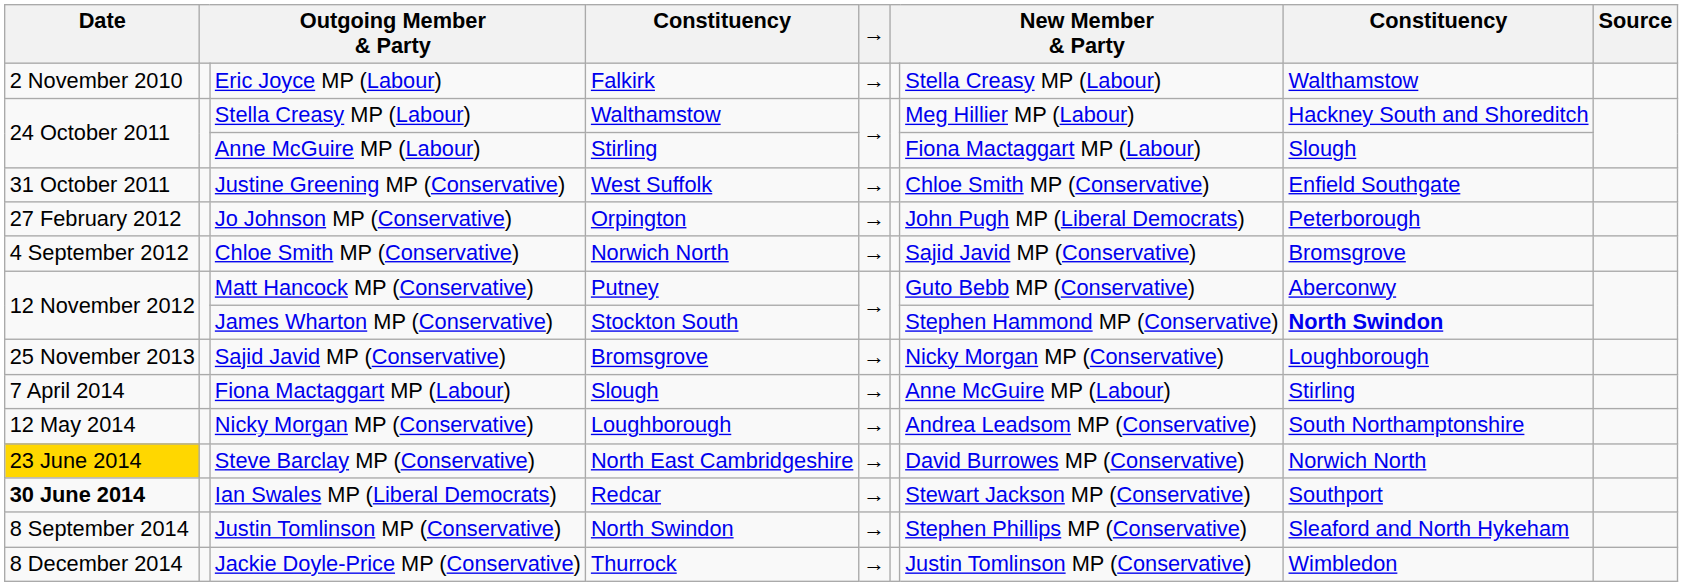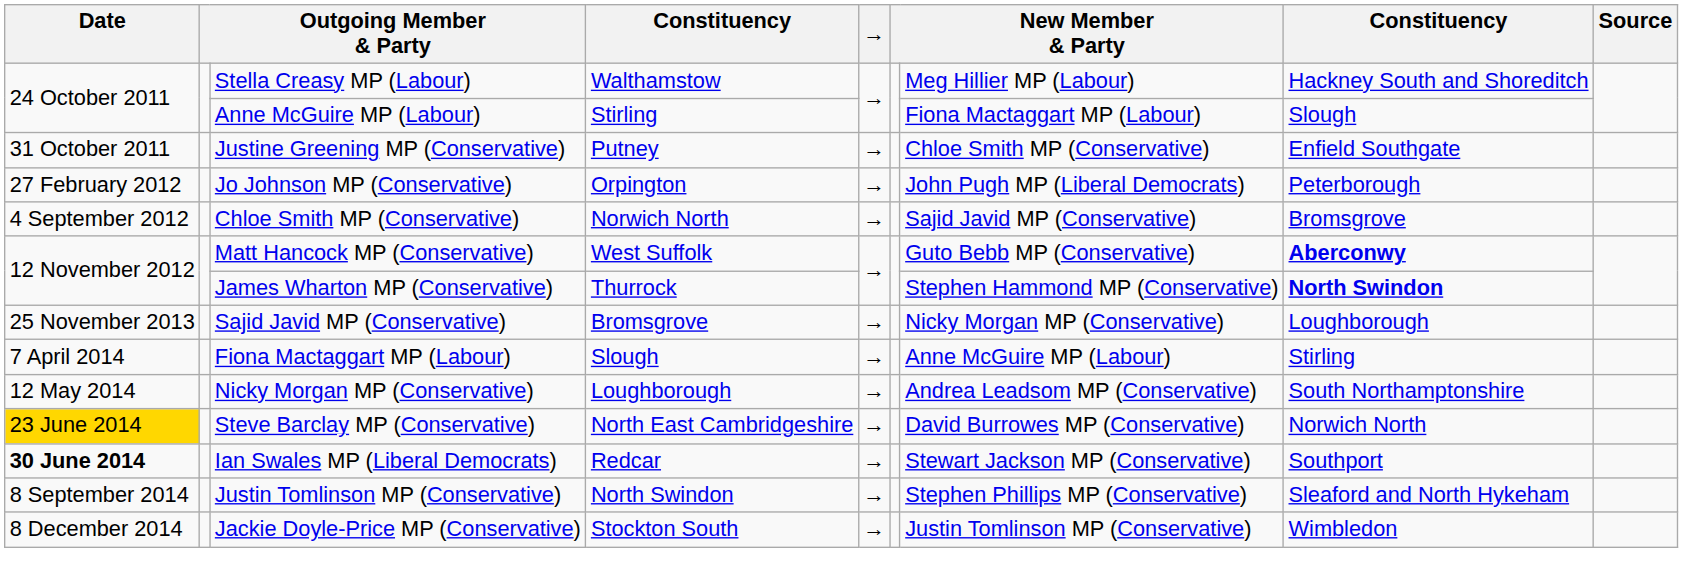- row: (328, 80)
(652, 184) West Suffolk -> (625, 149) Putney
(625, 287) Putney -> (652, 253) West Suffolk
(1342, 287) normal -> (1347, 253) bold
(665, 322) Stockton South -> (634, 287) Thurrock
(634, 563) Thurrock -> (665, 529) Stockton South
